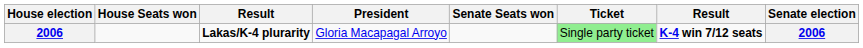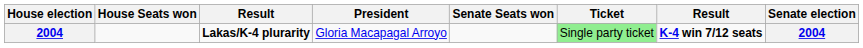(50, 33) 2006 -> (50, 33) 2004
(812, 33) 2006 -> (812, 33) 2004
